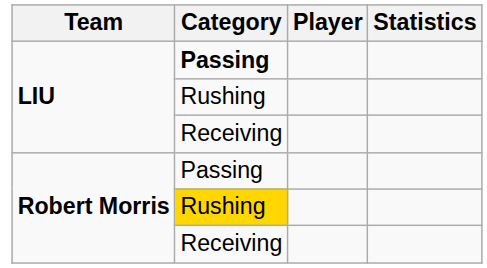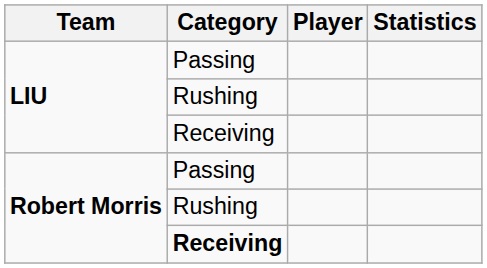(225, 59) bold -> (214, 59) normal
(223, 207) gold background -> (215, 207) no background
(231, 243) normal -> (228, 243) bold
